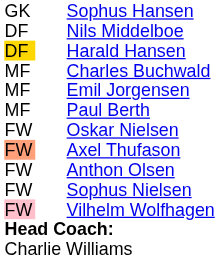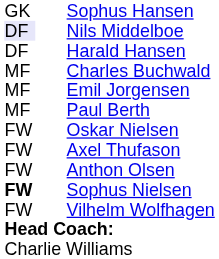(17, 31) no background -> (17, 31) lavender background
(17, 51) gold background -> (17, 51) no background
(18, 150) lightsalmon background -> (18, 150) no background
(18, 189) normal -> (18, 189) bold
(18, 209) pink background -> (18, 209) no background
